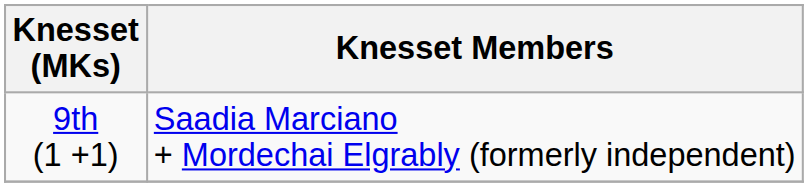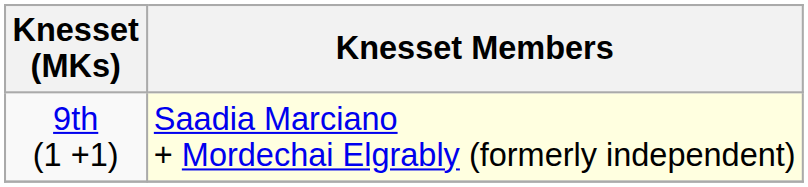(475, 136) no background -> (475, 136) lightyellow background
